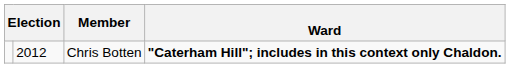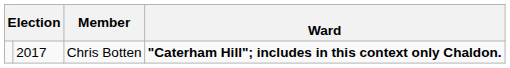(31, 52) 2012 -> (31, 52) 2017
